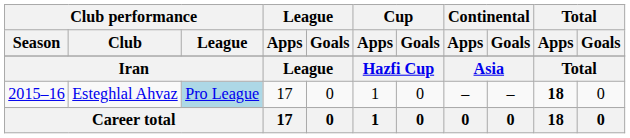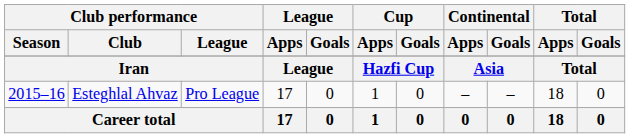(222, 94) lightblue background -> (222, 94) no background
(556, 94) bold -> (556, 94) normal
